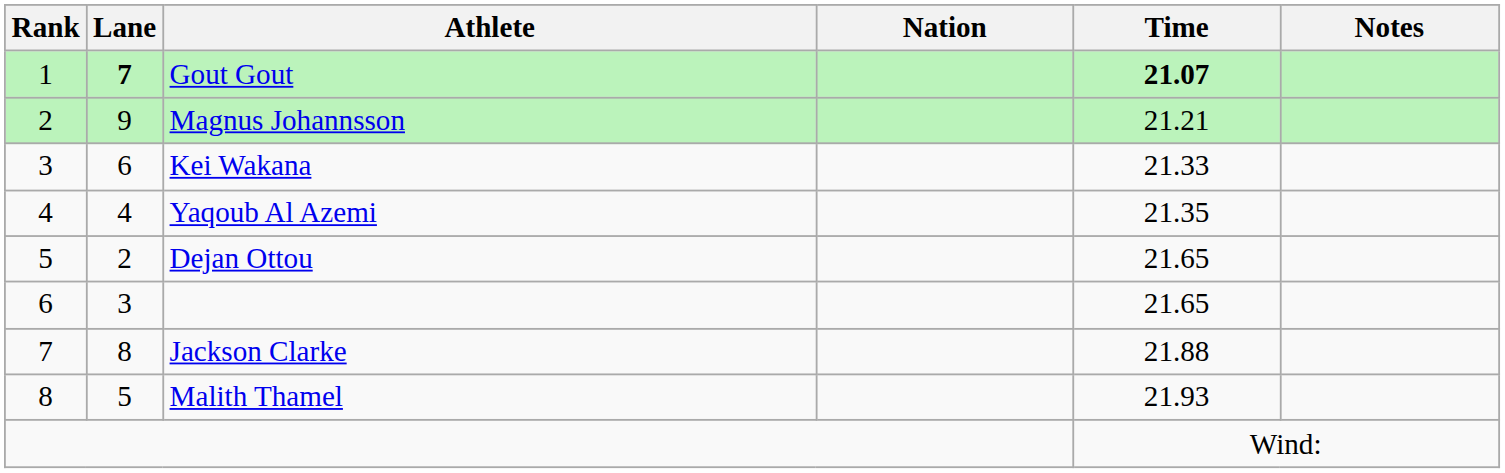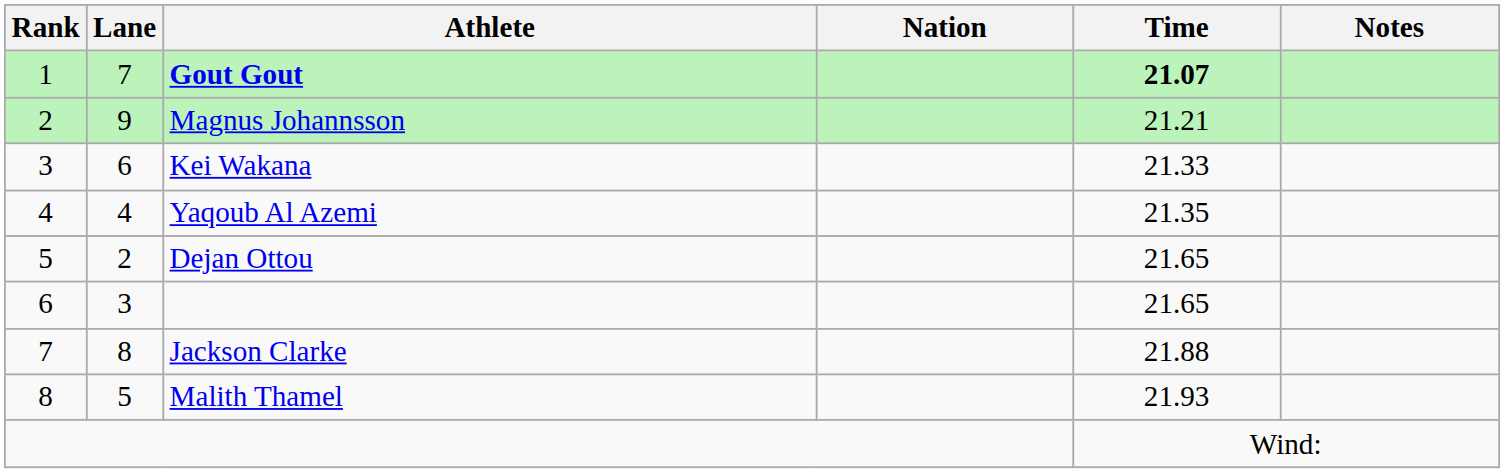(125, 73) bold -> (125, 73) normal
(231, 73) normal -> (236, 73) bold
